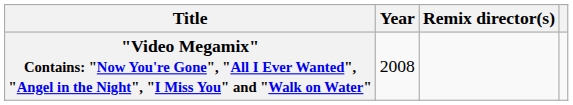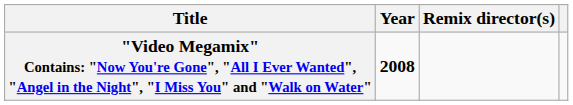(397, 66) normal -> (397, 66) bold
